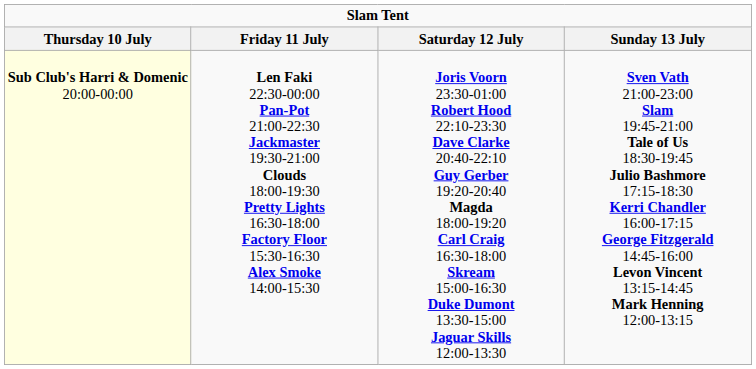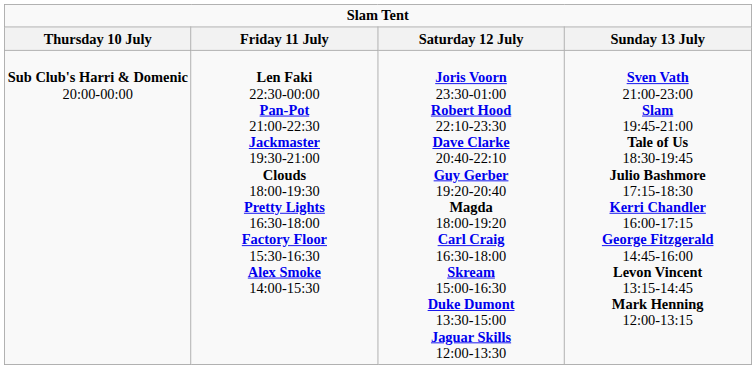(98, 85) lightyellow background -> (98, 85) no background
